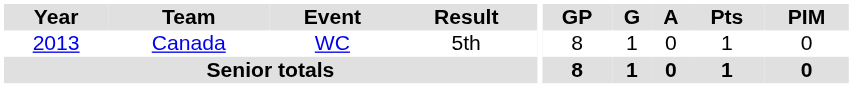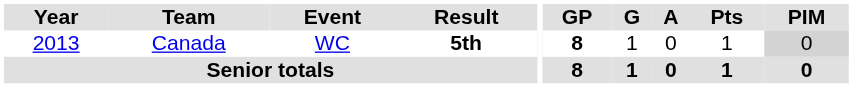(466, 43) normal -> (466, 43) bold
(577, 43) normal -> (577, 43) bold
(807, 43) no background -> (807, 43) lightgrey background
